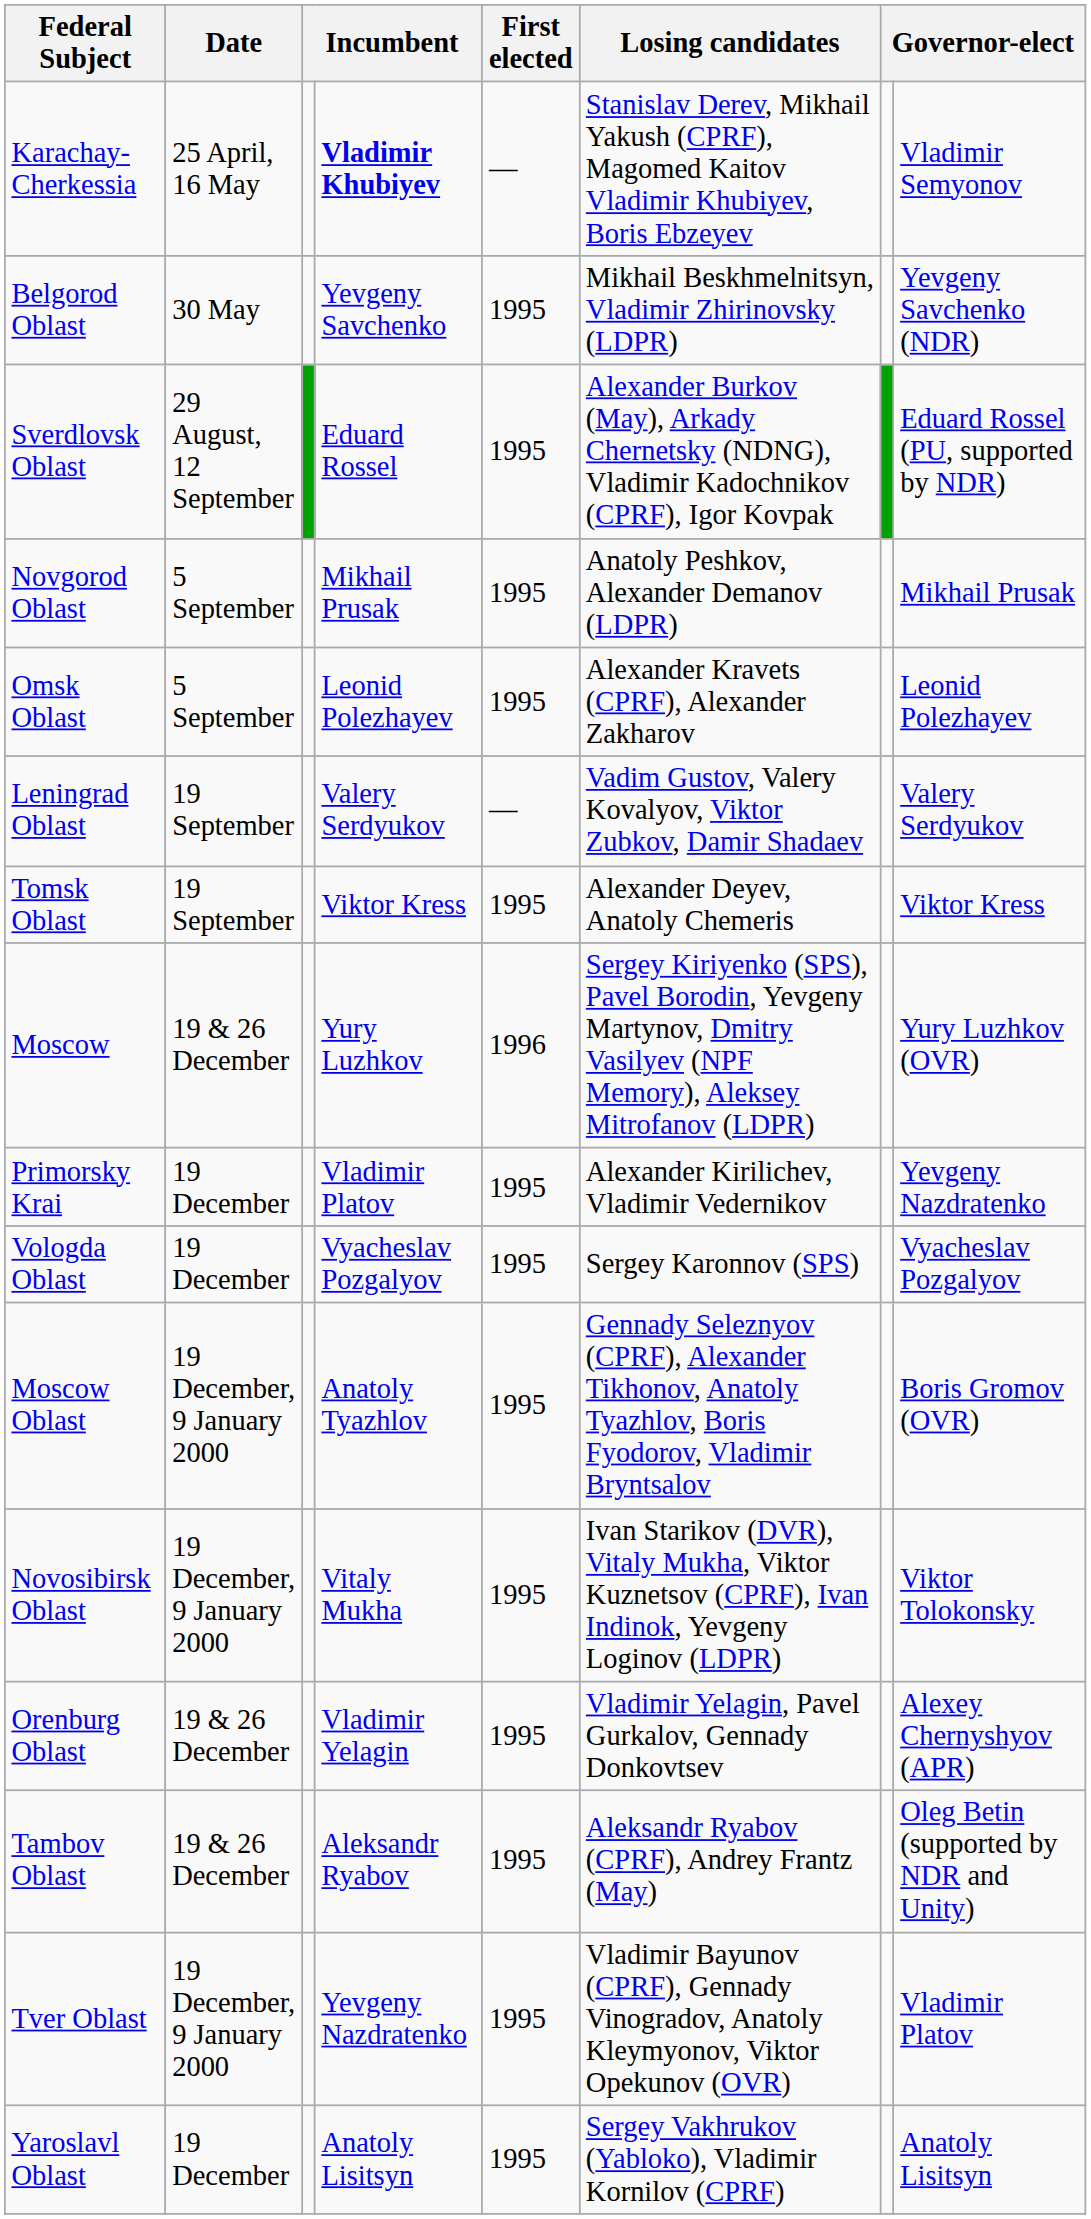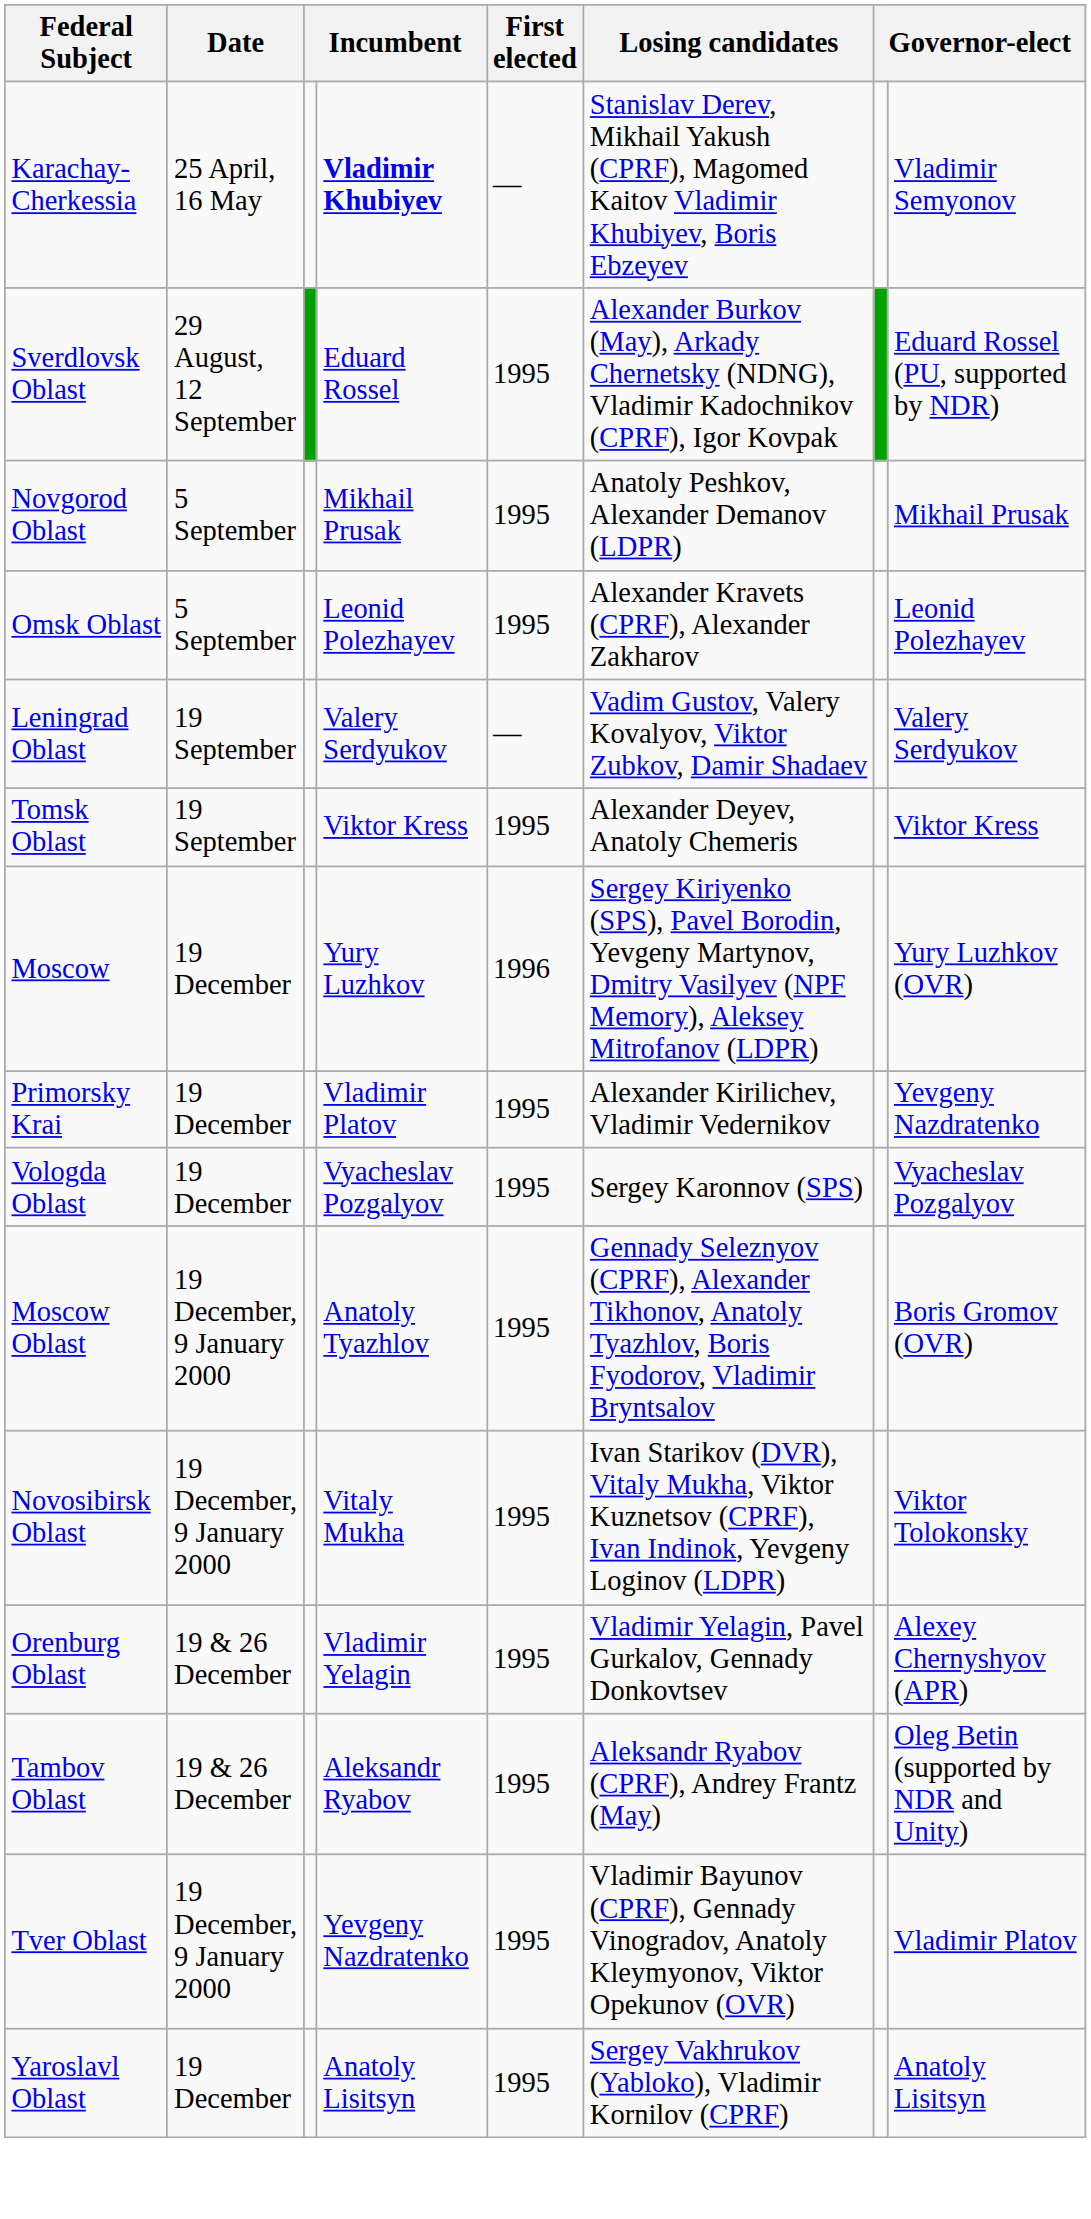- row: (64, 309)
(231, 1045) 19 & 26 December -> (233, 968) 19 December
